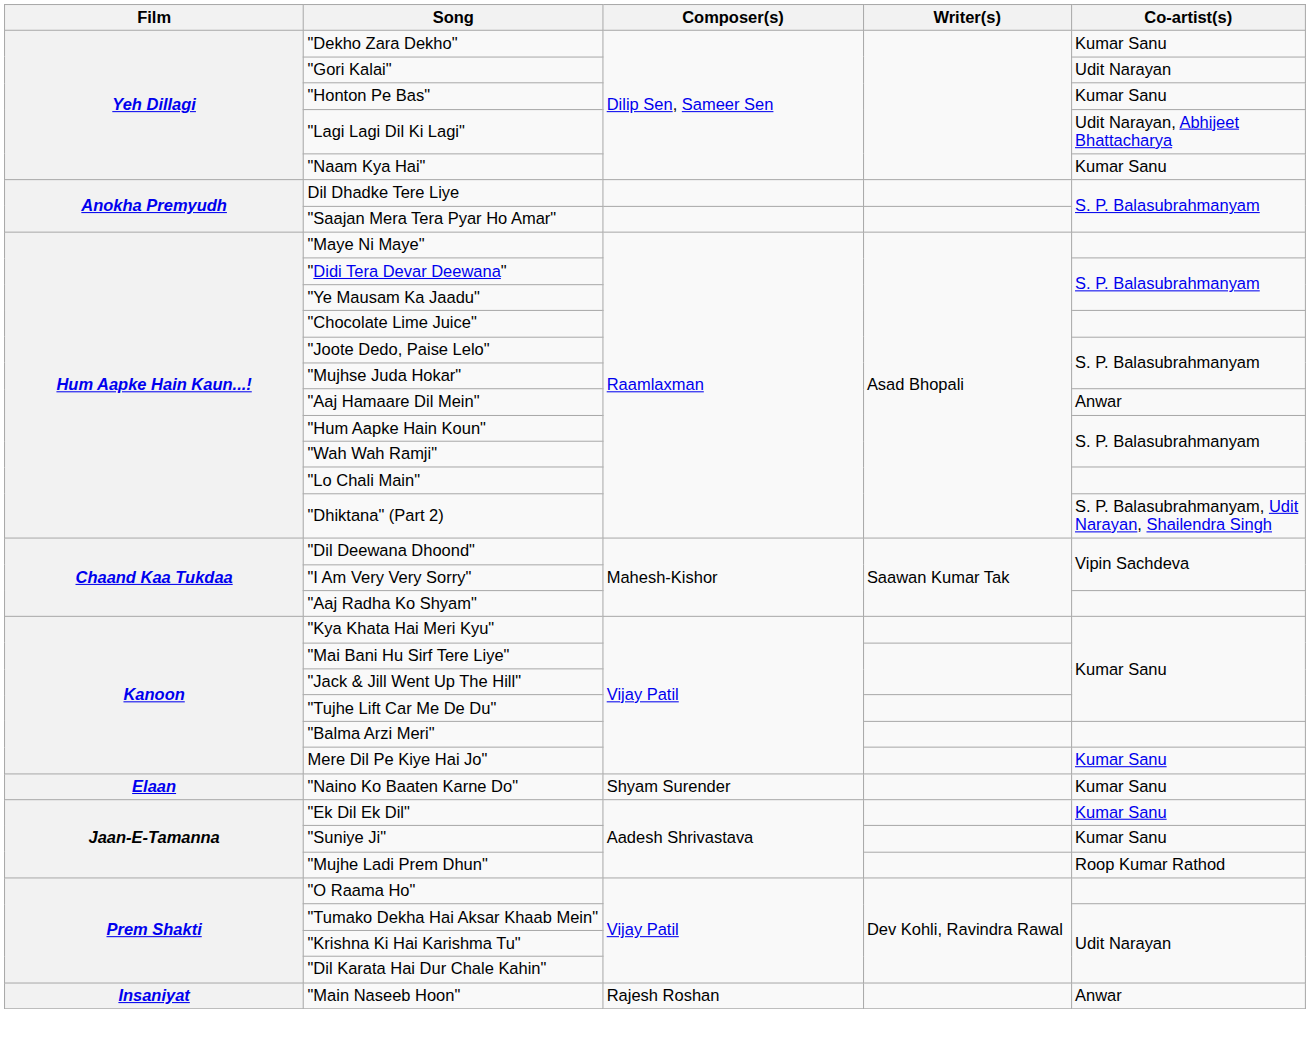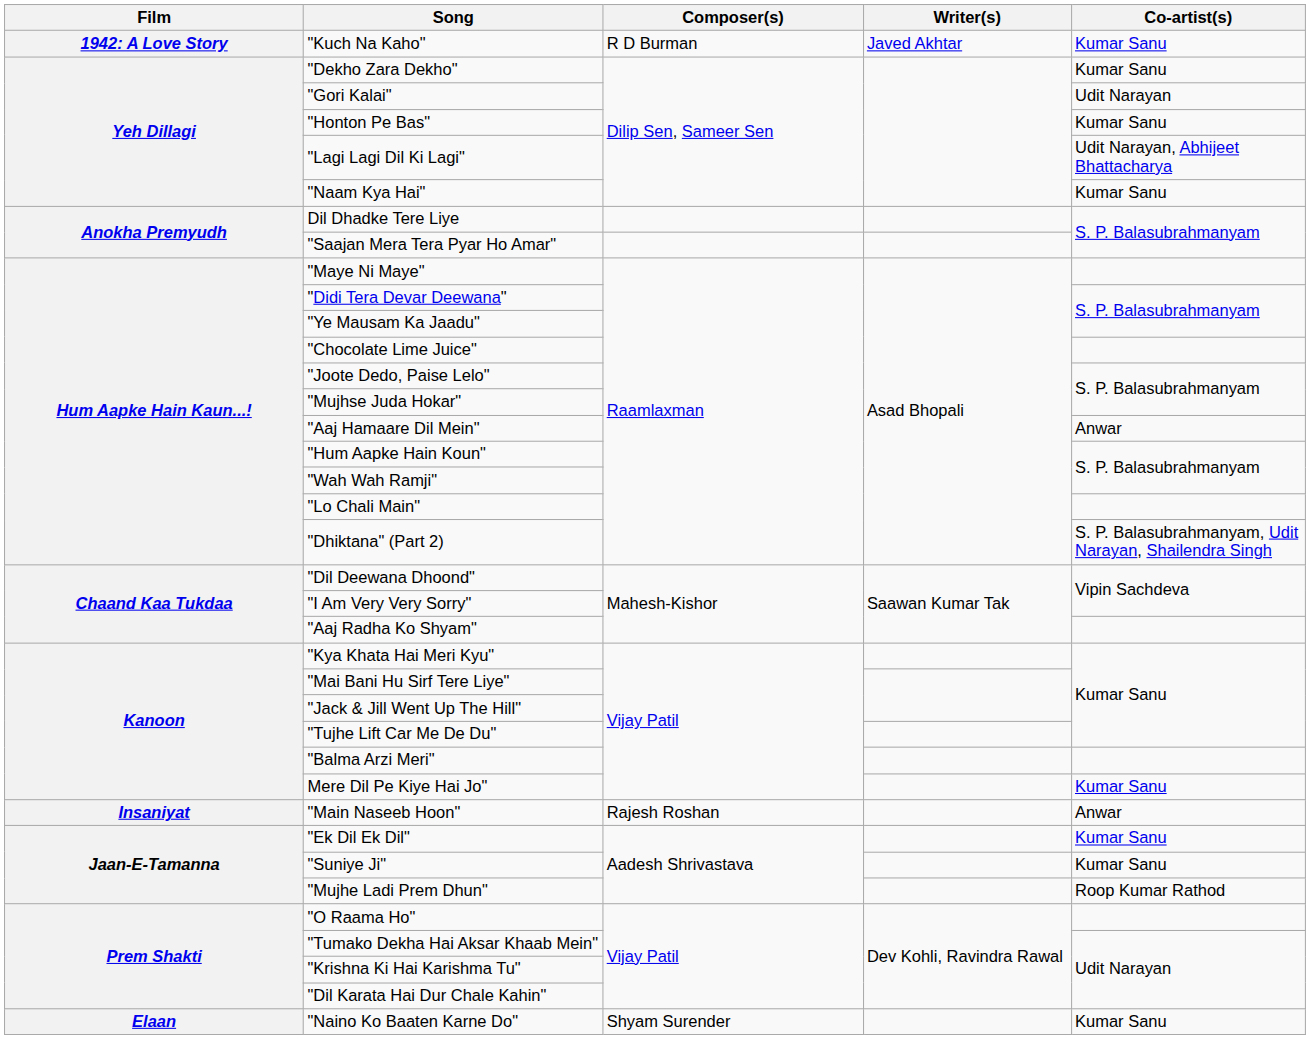+ row: (367, 43)
rows swapped: (384, 995) <-> (413, 786)
